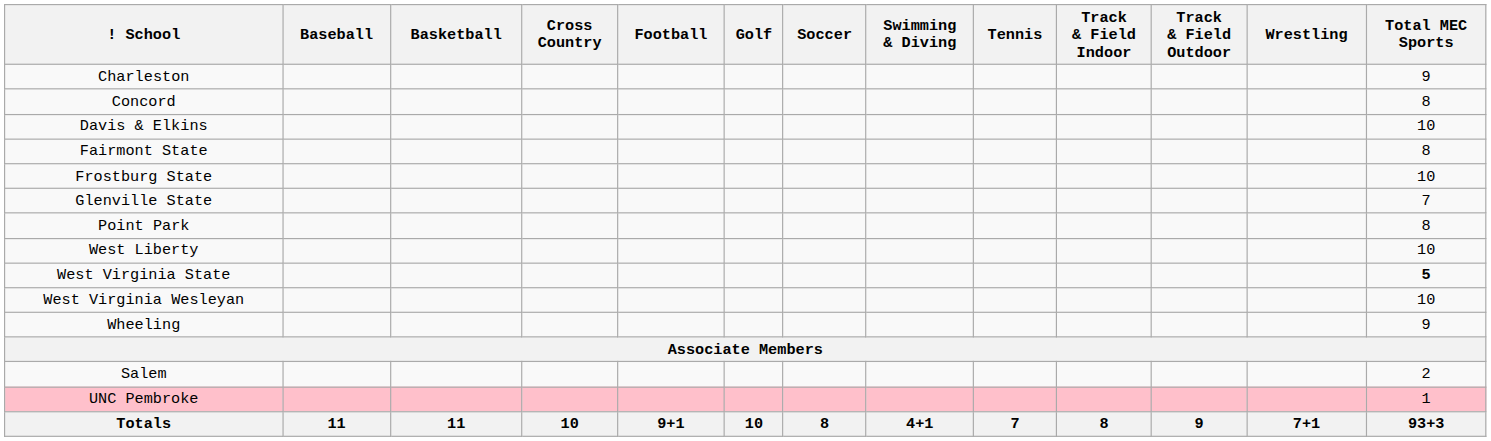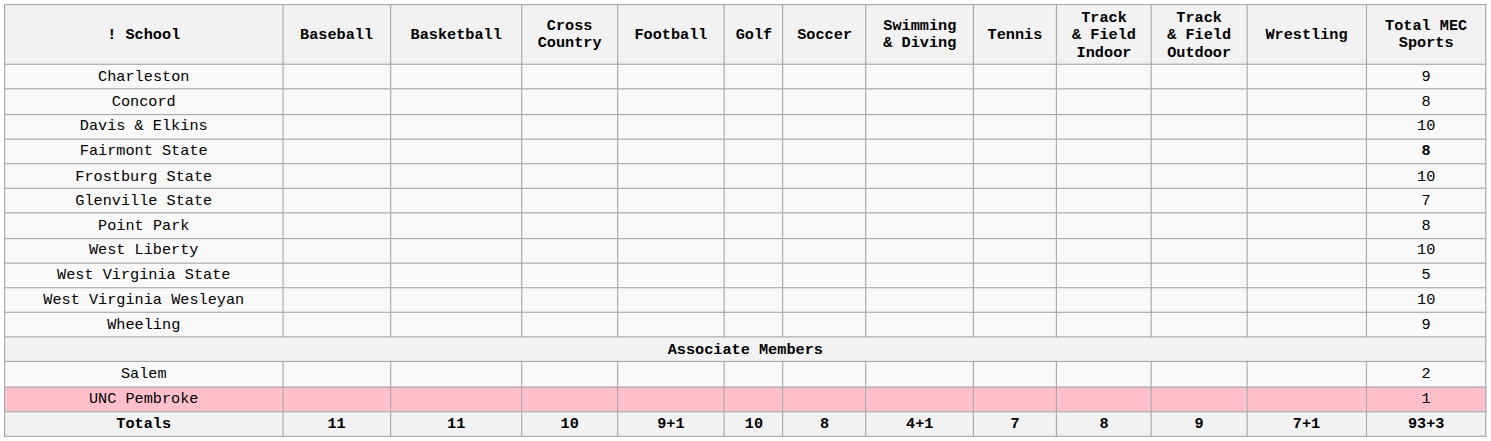(1426, 151) normal -> (1426, 151) bold
(1426, 275) bold -> (1426, 275) normal
